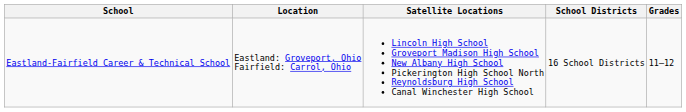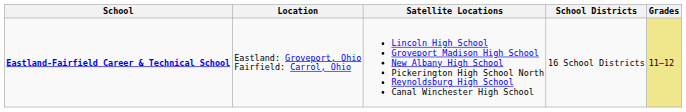(118, 63) normal -> (118, 63) bold
(661, 63) no background -> (661, 63) khaki background
